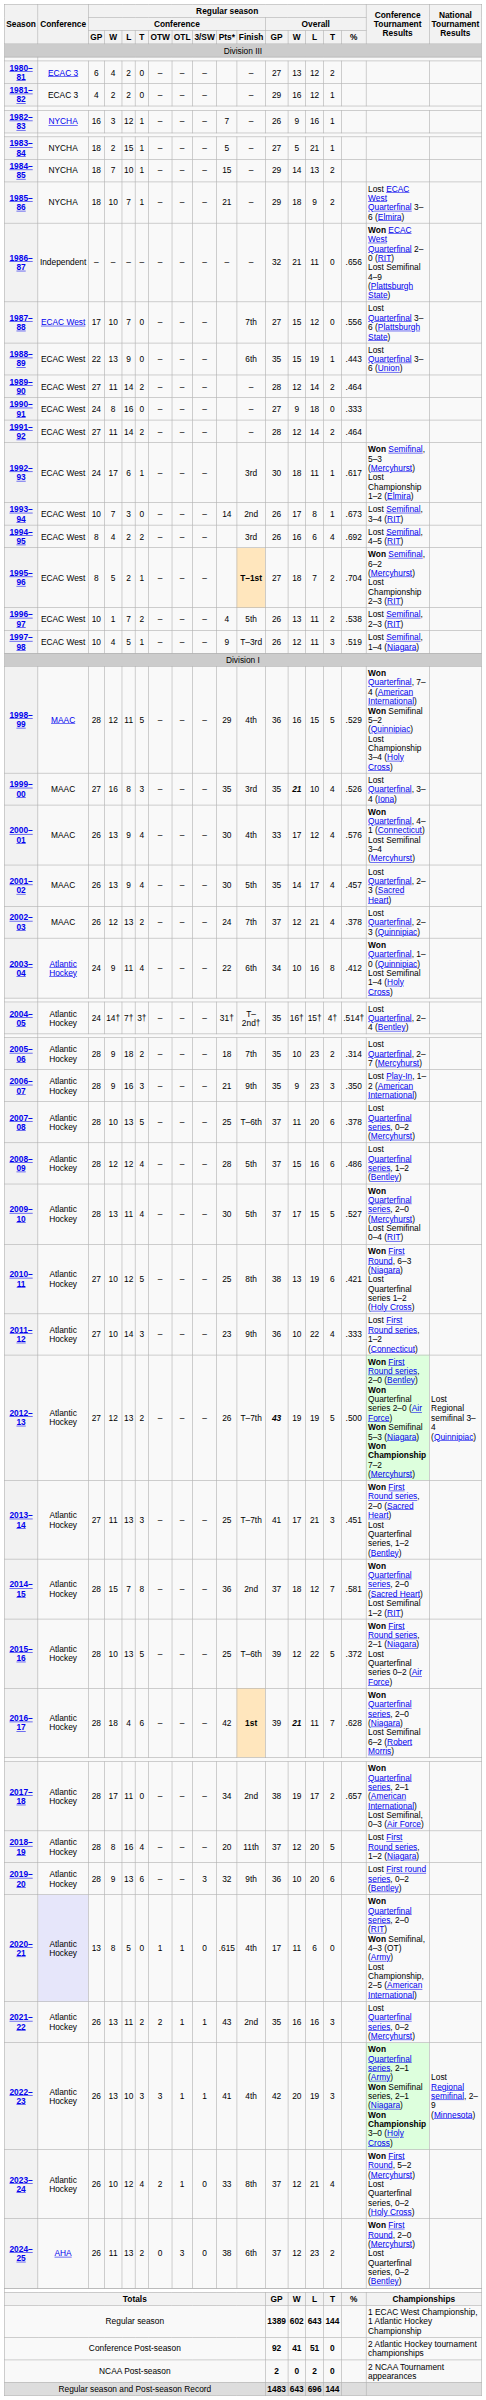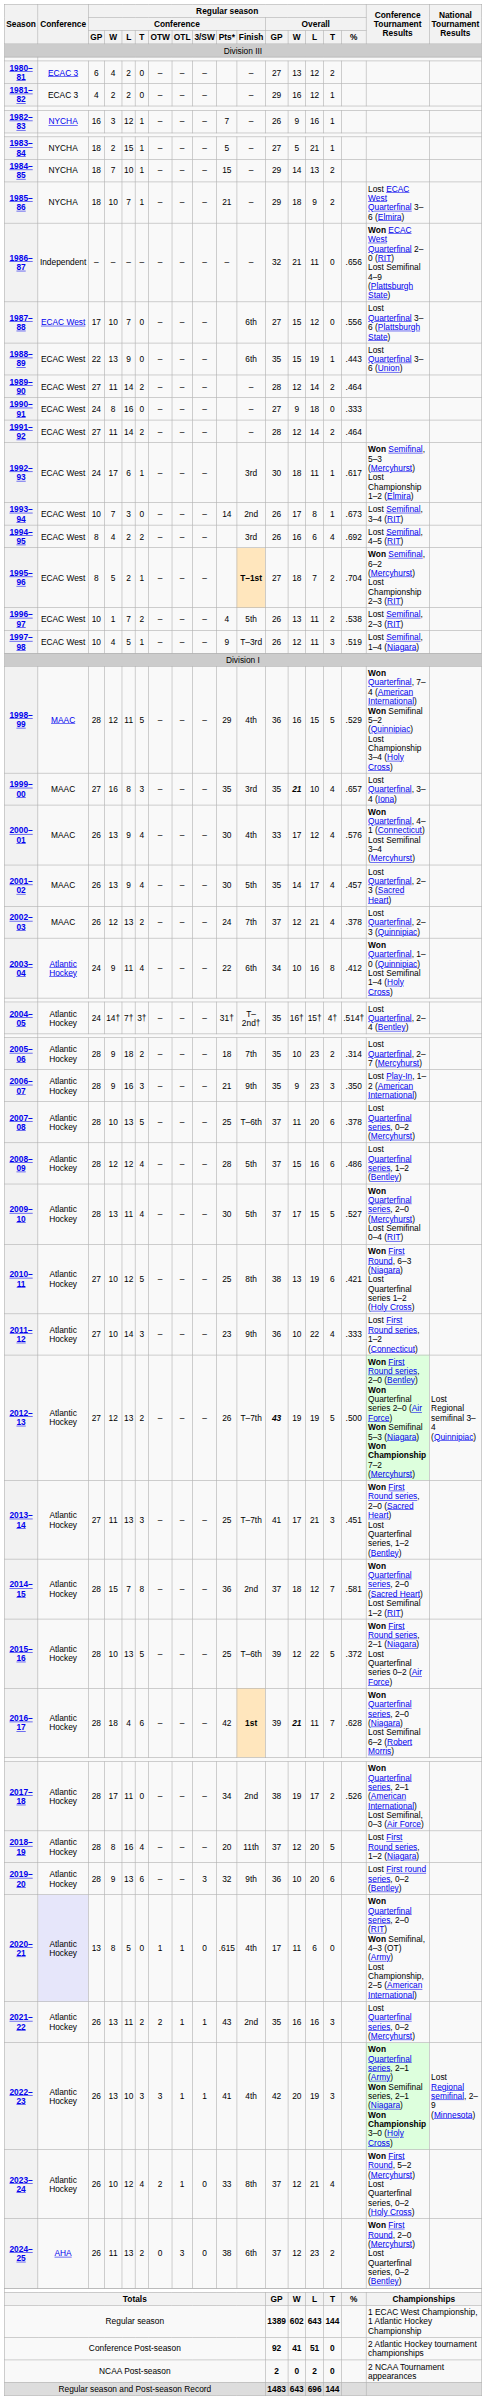(251, 323) 7th -> (251, 323) 6th
(354, 789) .526 -> (354, 789) .657
(354, 1796) .657 -> (354, 1796) .526
